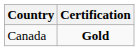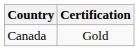(95, 35) bold -> (95, 35) normal
